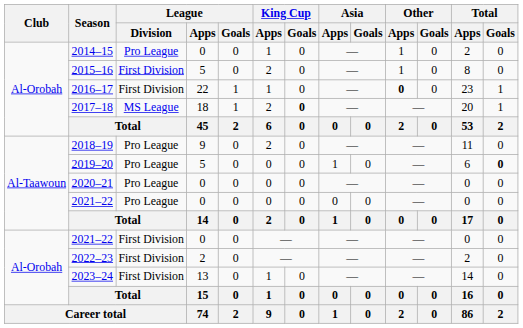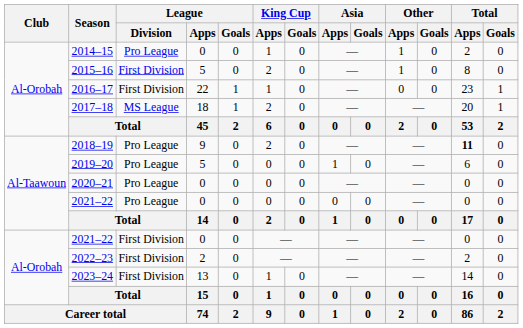(401, 88) bold -> (401, 88) normal
(302, 107) bold -> (302, 107) normal
(467, 145) normal -> (467, 145) bold
(500, 164) bold -> (500, 164) normal
